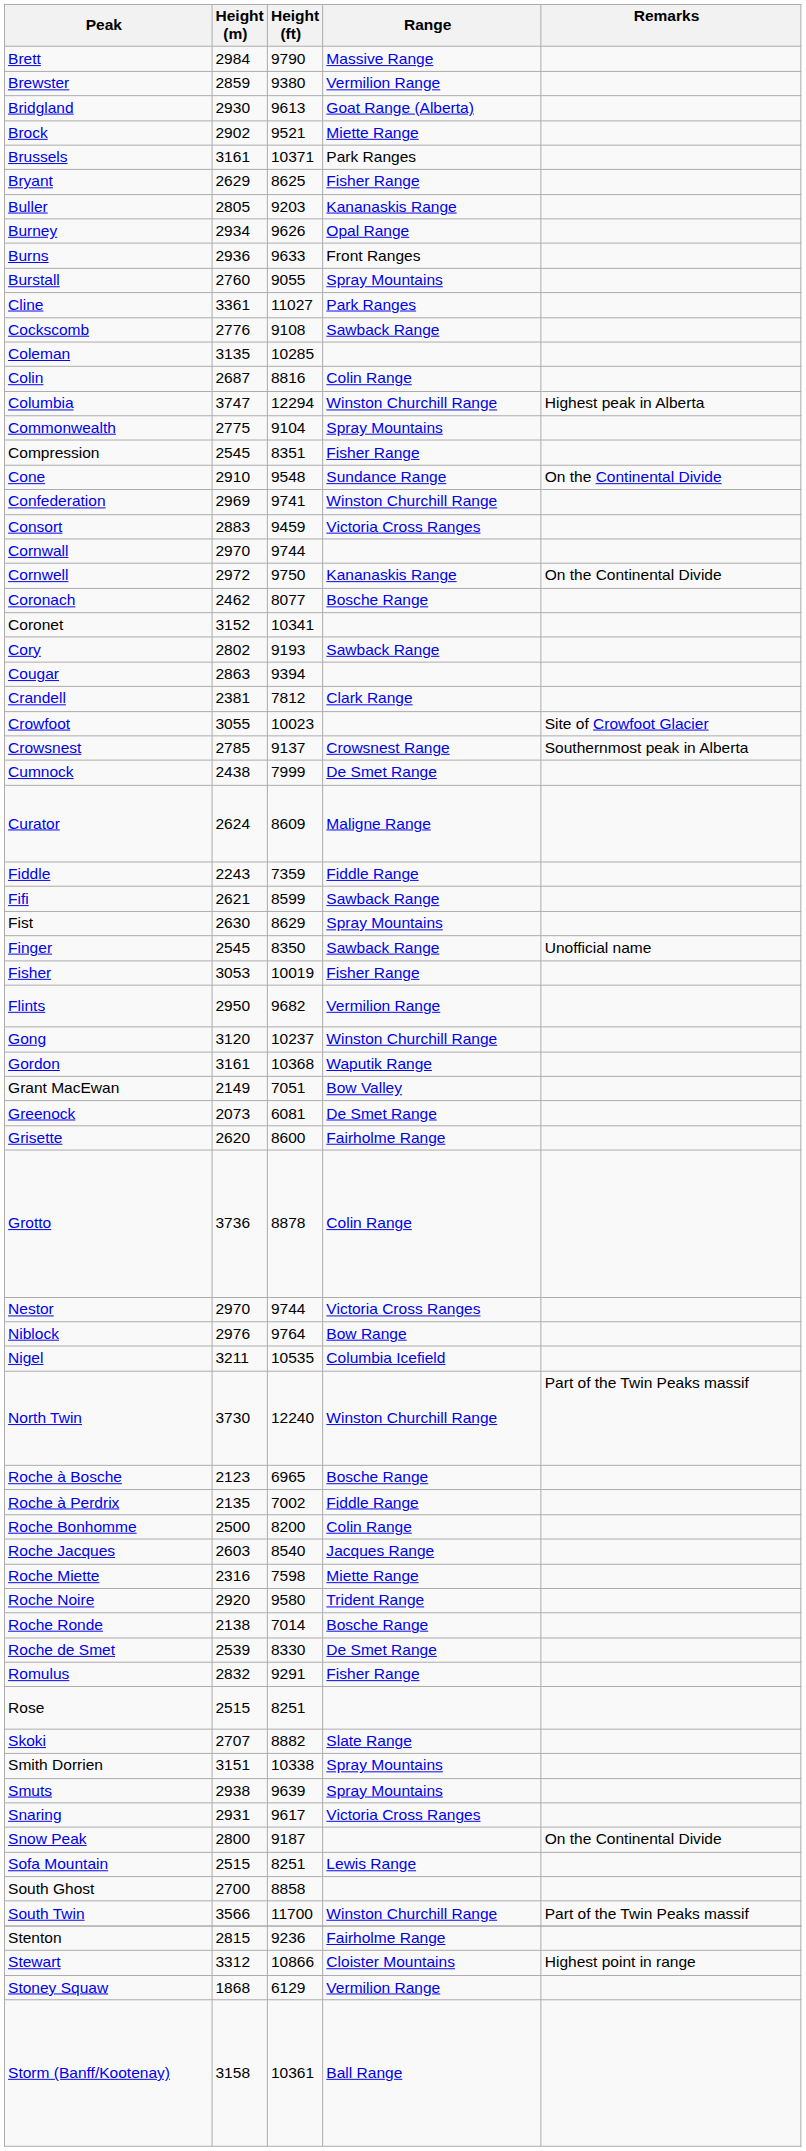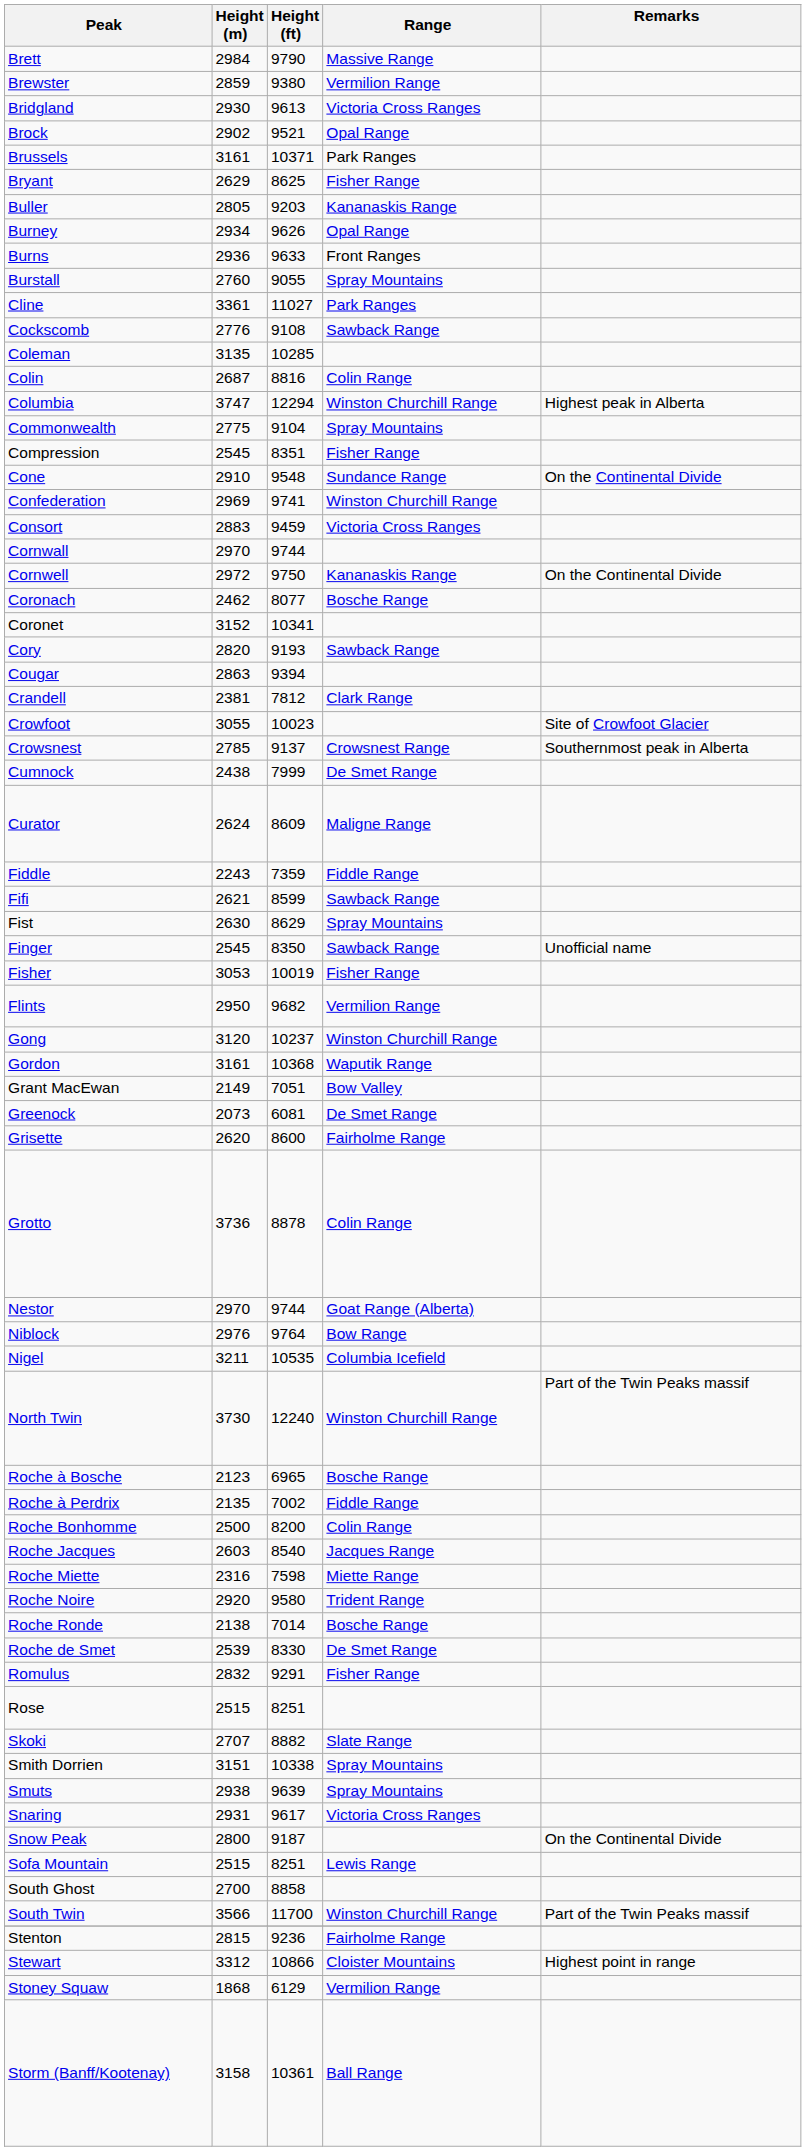(400, 108) Goat Range (Alberta) -> (403, 108) Victoria Cross Ranges
(373, 132) Miette Range -> (368, 132) Opal Range
(233, 649) 2802 -> (233, 649) 2820
(403, 1309) Victoria Cross Ranges -> (400, 1309) Goat Range (Alberta)
